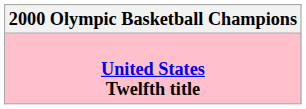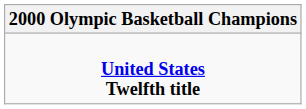(153, 78) pink background -> (153, 78) no background
